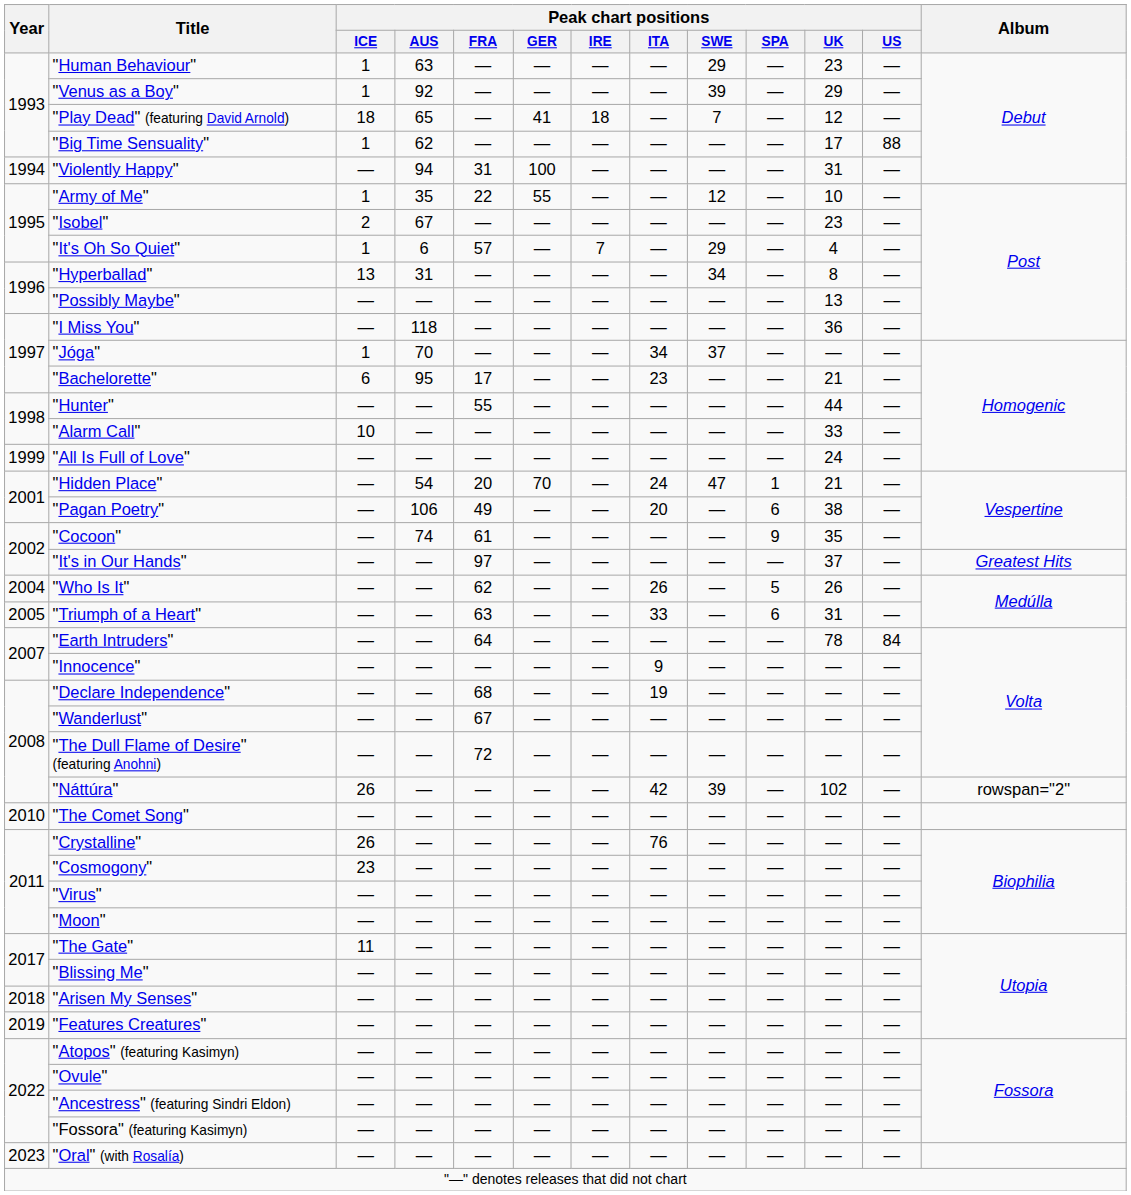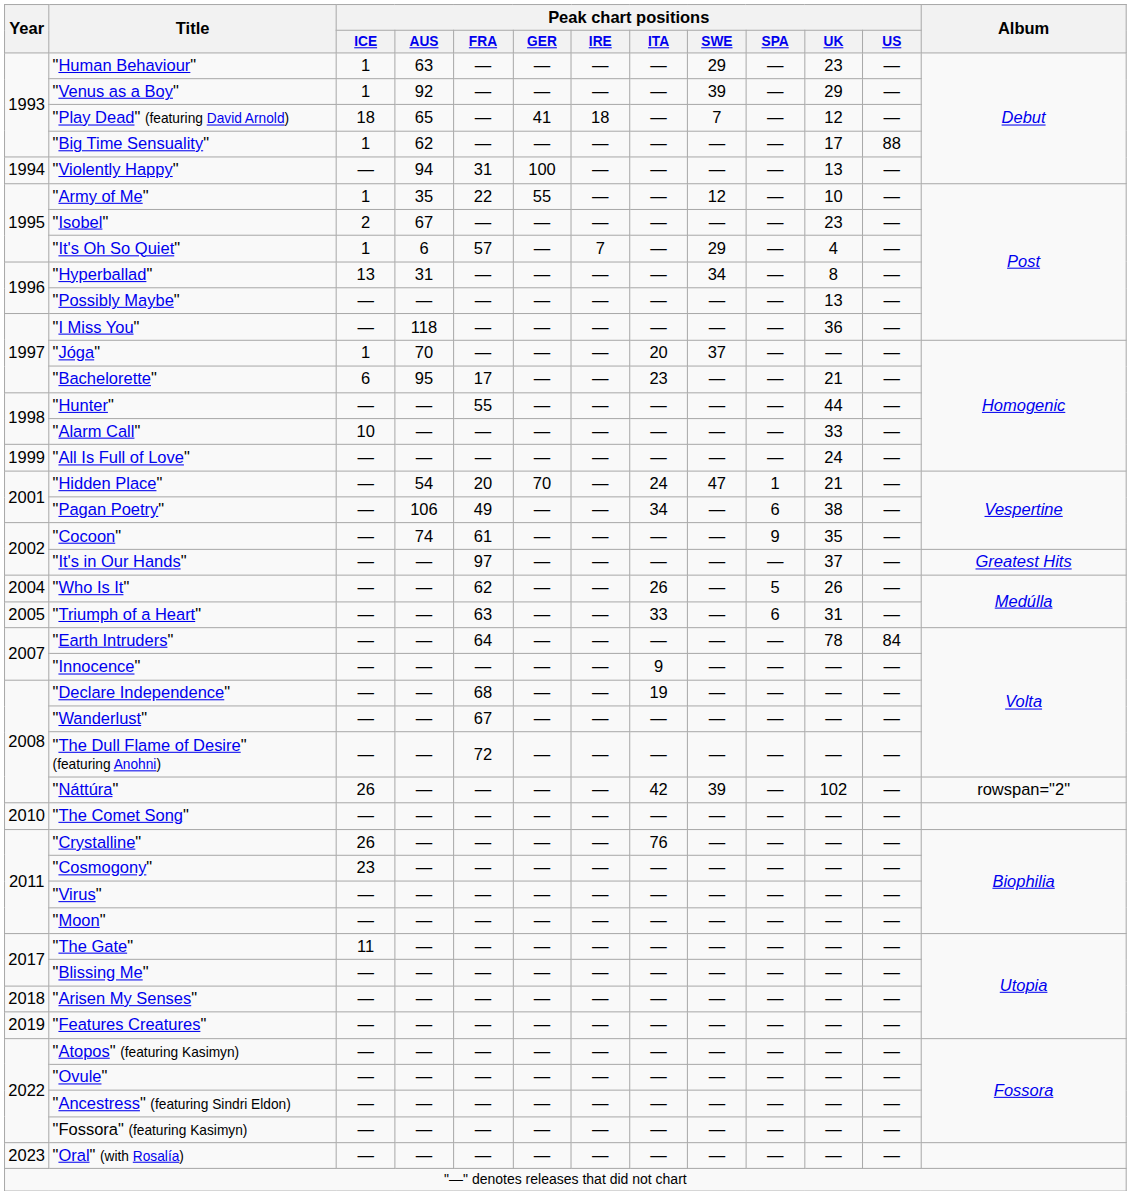(833, 170) 31 -> (833, 170) 13
(659, 353) 34 -> (659, 353) 20
(659, 509) 20 -> (659, 509) 34
